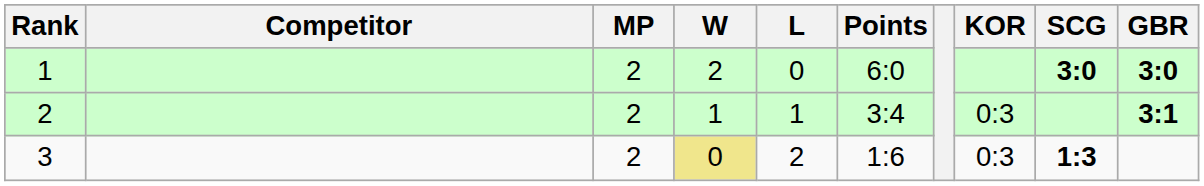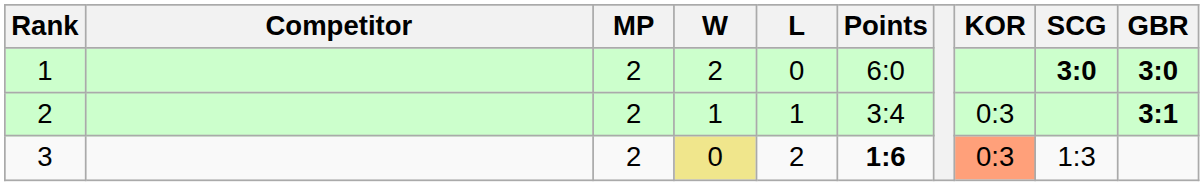(886, 157) normal -> (886, 157) bold
(995, 157) no background -> (995, 157) lightsalmon background
(1077, 157) bold -> (1077, 157) normal
